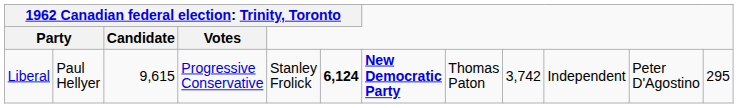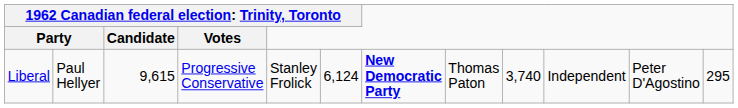(341, 76) bold -> (341, 76) normal
(523, 76) 3,742 -> (523, 76) 3,740
